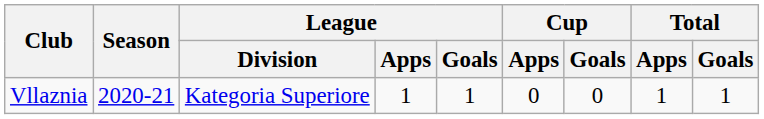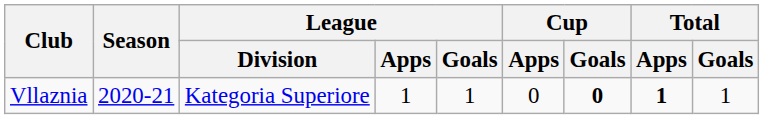(598, 95) normal -> (598, 95) bold
(662, 95) normal -> (662, 95) bold
